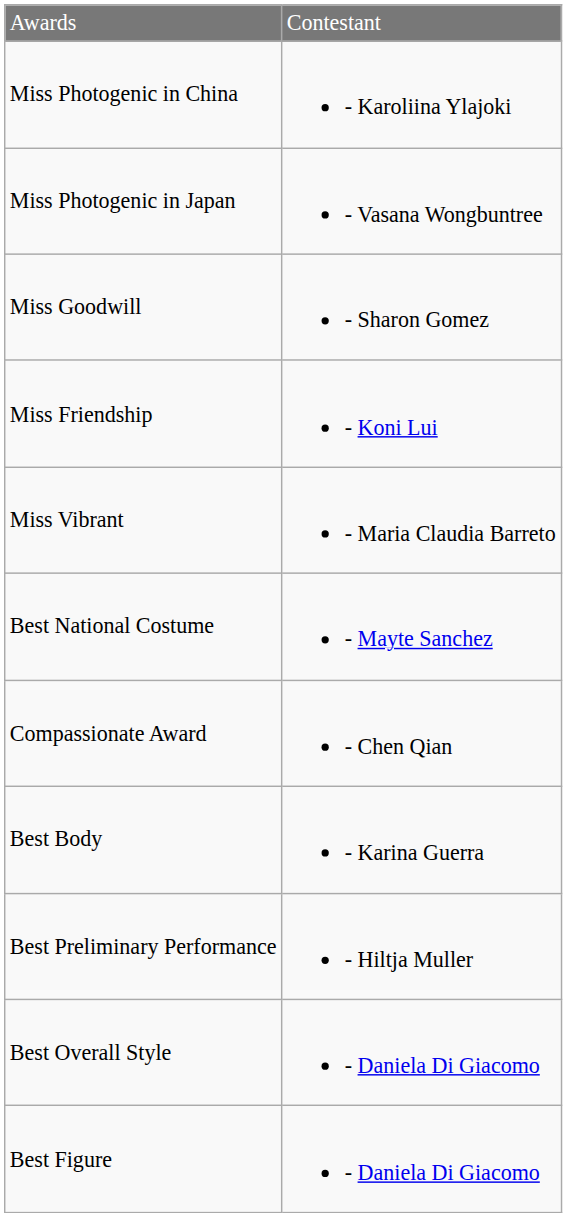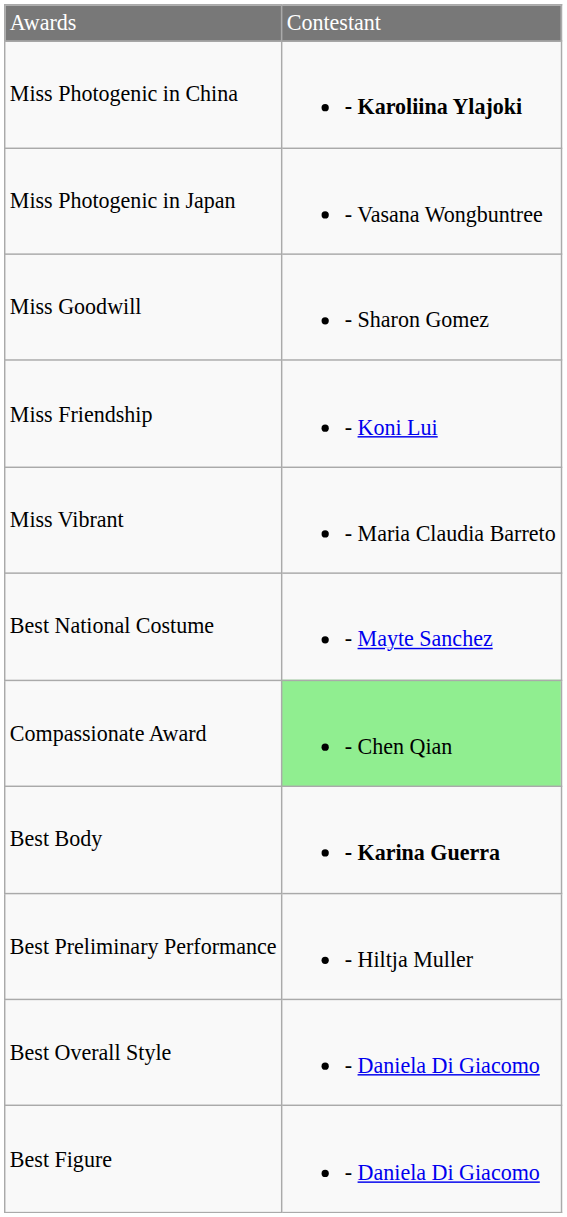(421, 108) normal -> (421, 108) bold
(421, 746) no background -> (421, 746) lightgreen background
(421, 853) normal -> (421, 853) bold
